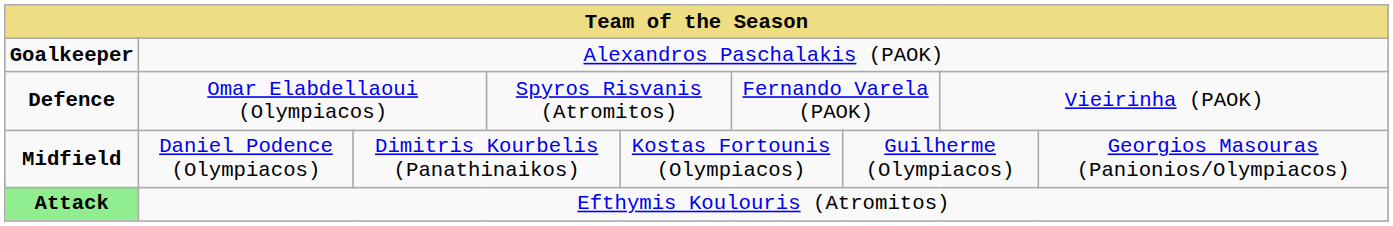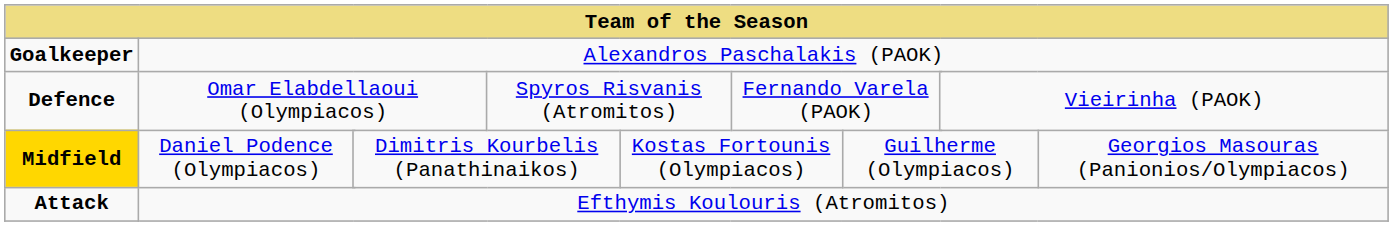(72, 158) no background -> (72, 158) gold background
(72, 204) lightgreen background -> (72, 204) no background
